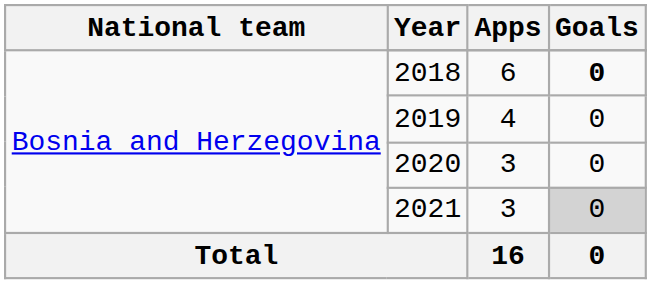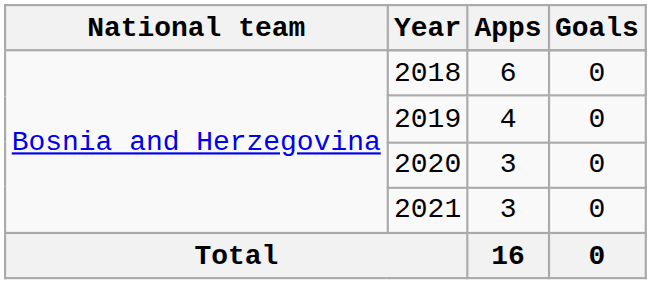(597, 73) bold -> (597, 73) normal
(597, 210) lightgrey background -> (597, 210) no background
